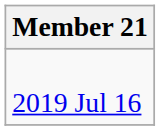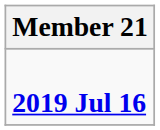(77, 102) normal -> (79, 102) bold
